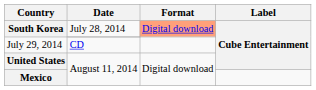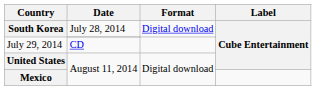(178, 28) lightsalmon background -> (178, 28) no background
